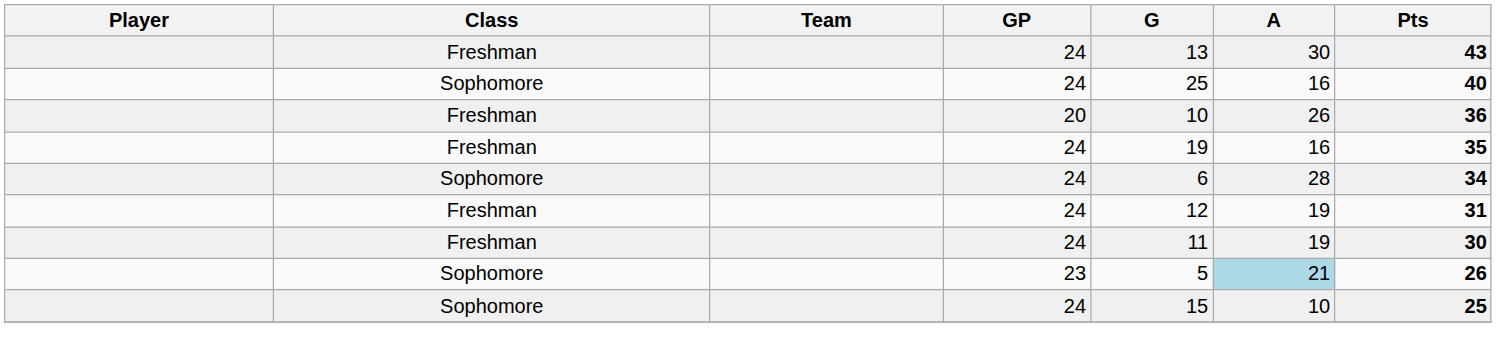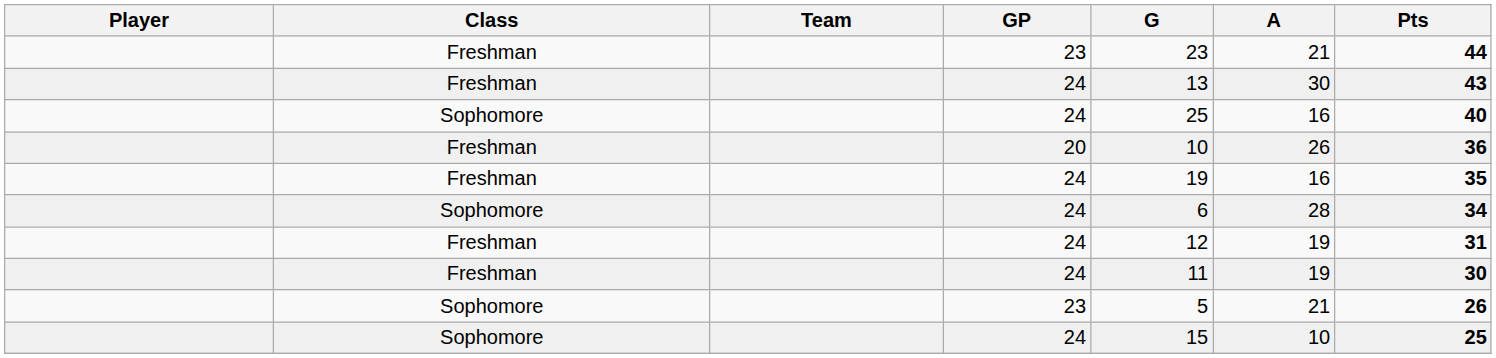+ row: (492, 52)
(1319, 274) lightblue background -> (1319, 305) no background
